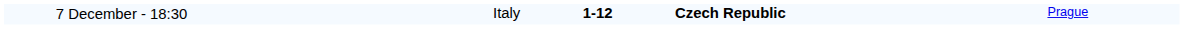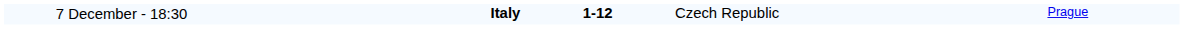(507, 13) normal -> (505, 13) bold
(730, 13) bold -> (727, 13) normal
